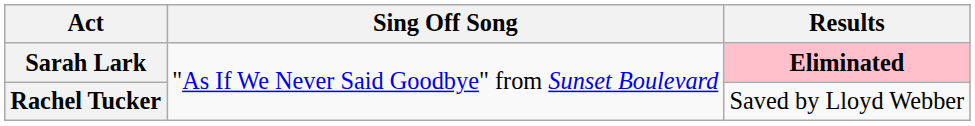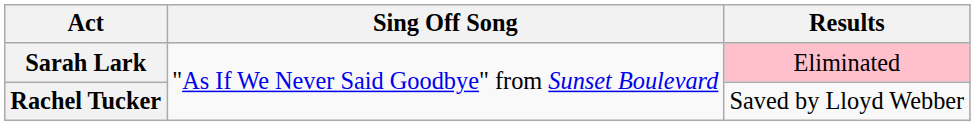(847, 62) bold -> (847, 62) normal
